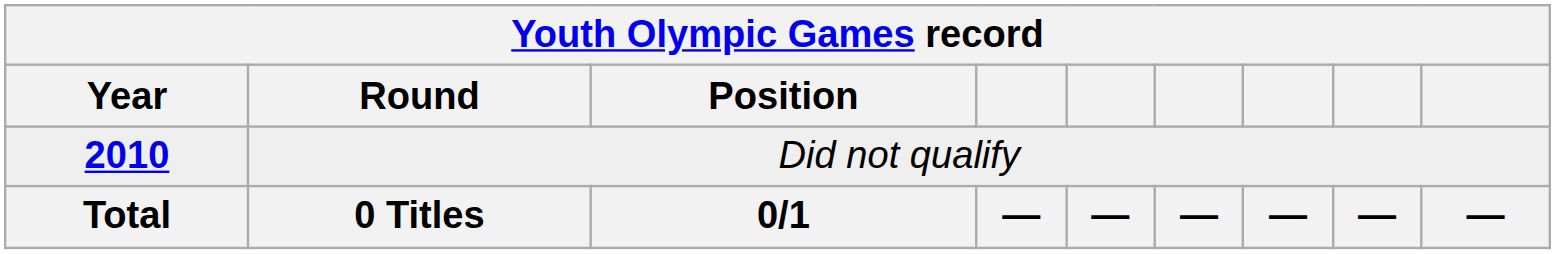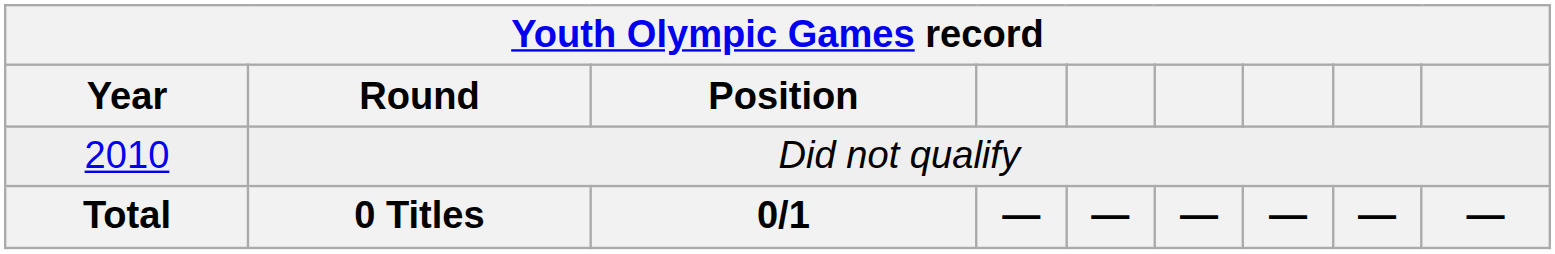(127, 155) bold -> (127, 155) normal
